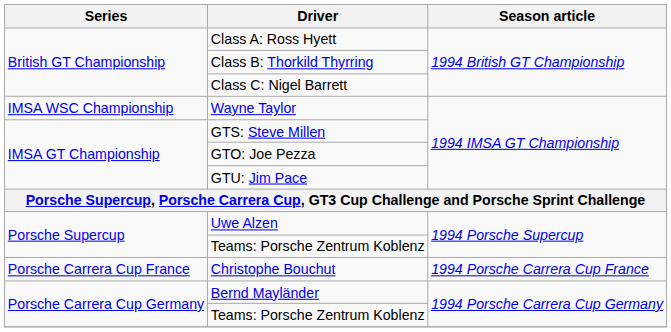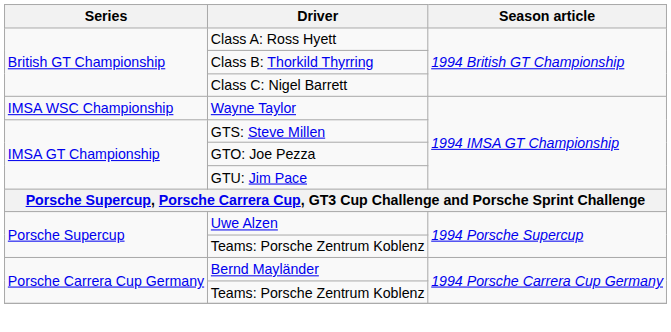- row: (99, 269)
